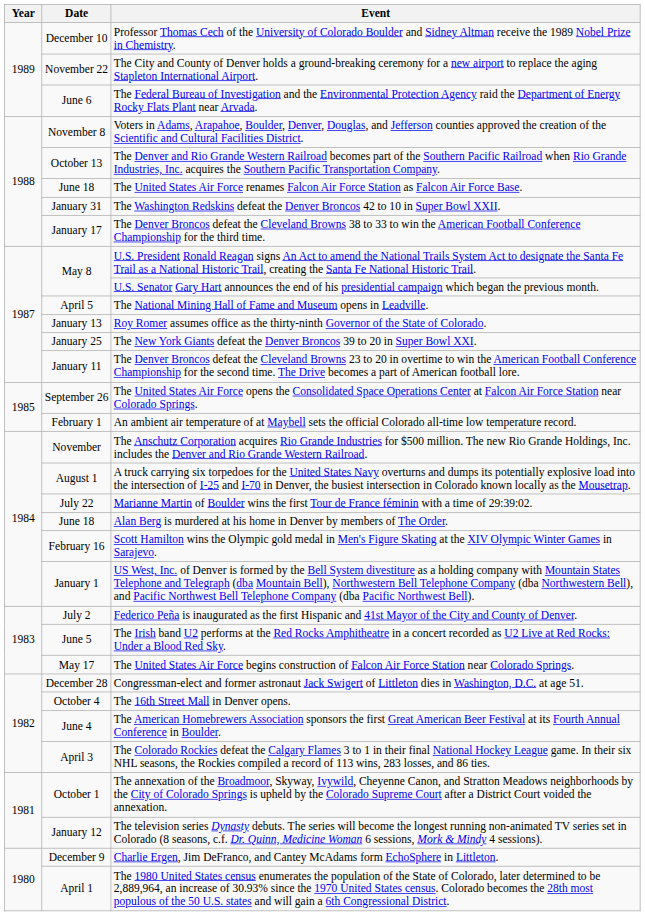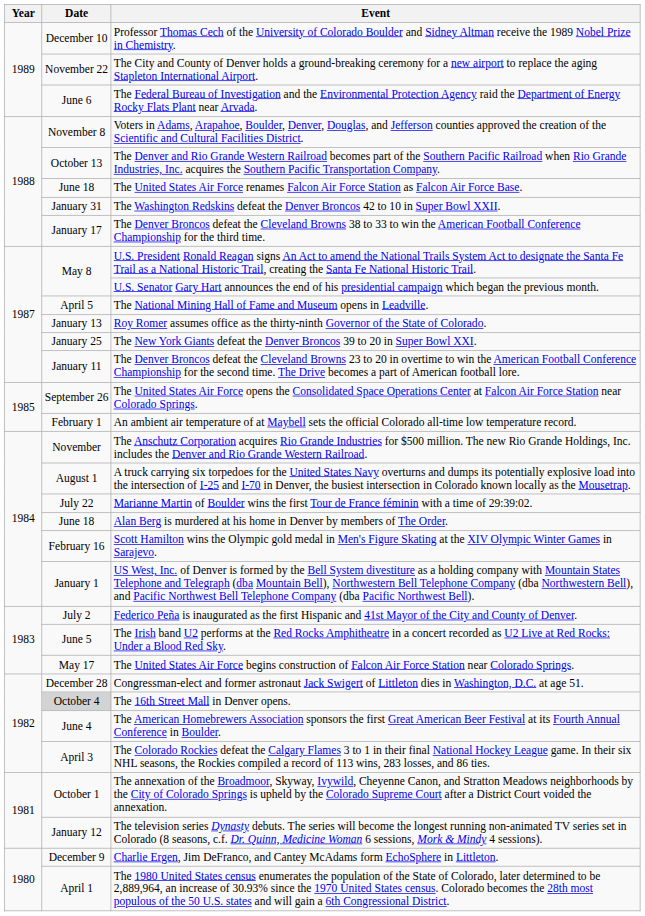(77, 701) no background -> (77, 701) lightgrey background
